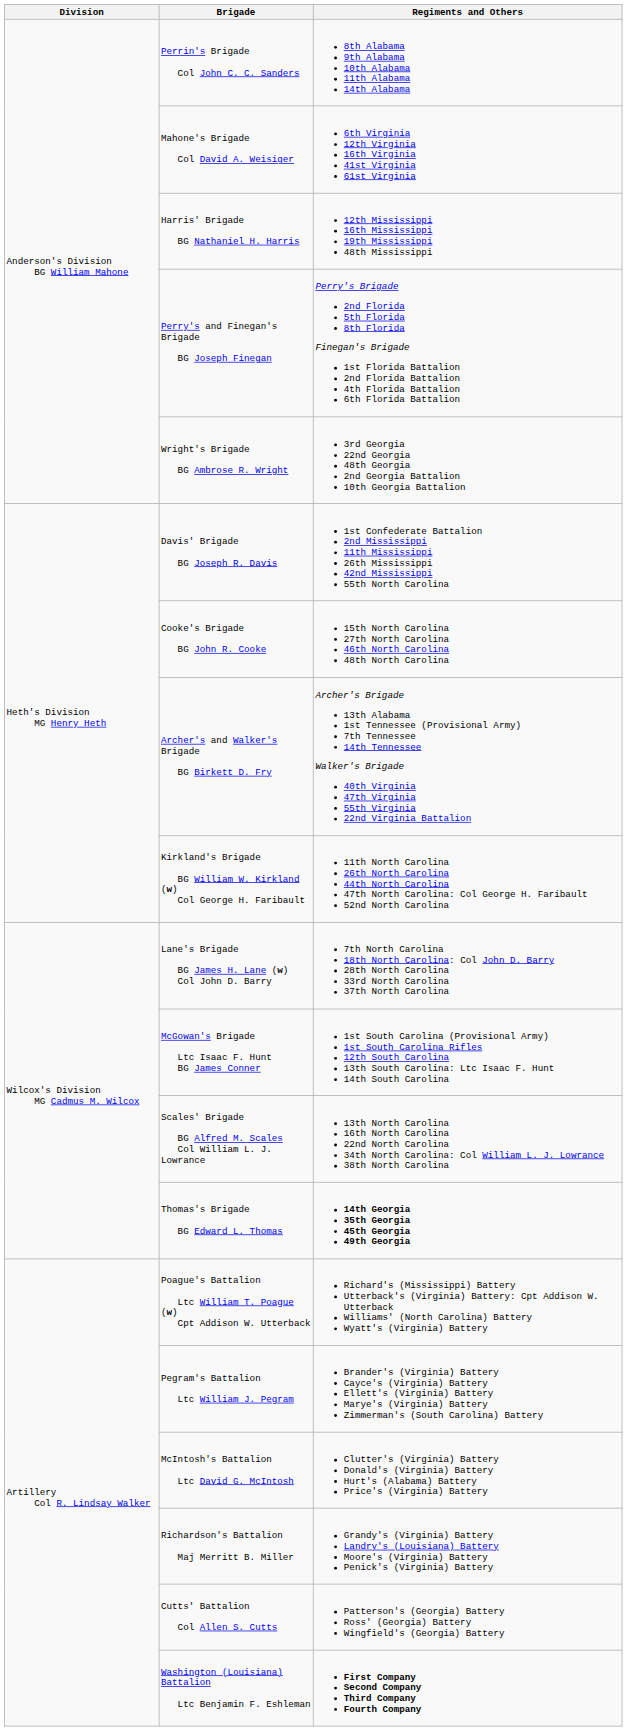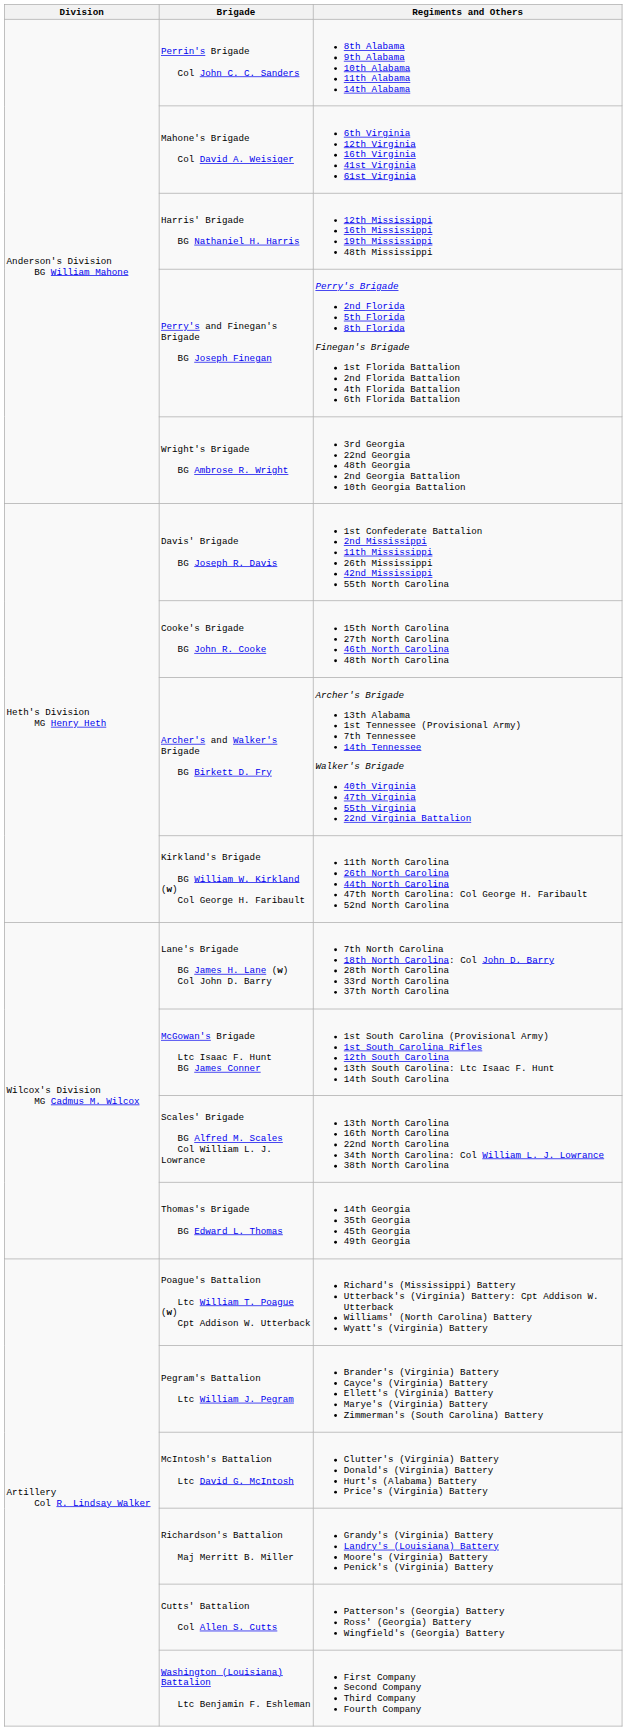(468, 1226) bold -> (468, 1226) normal
(468, 1693) bold -> (468, 1693) normal
